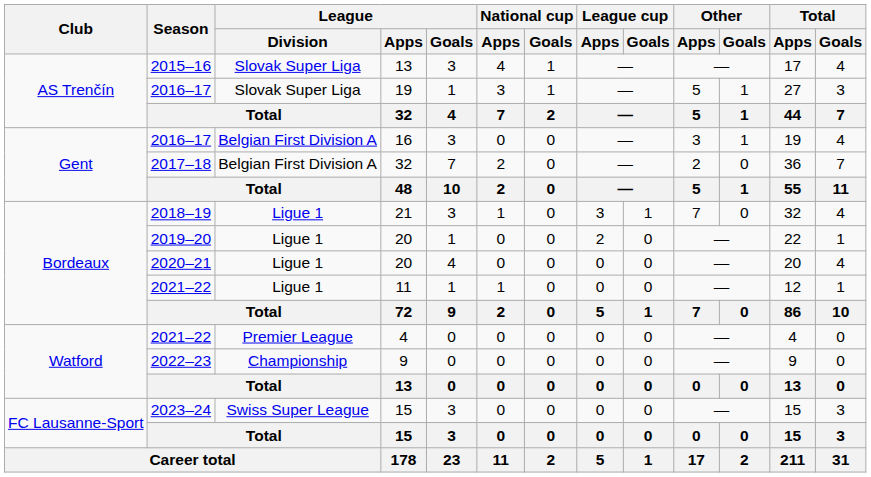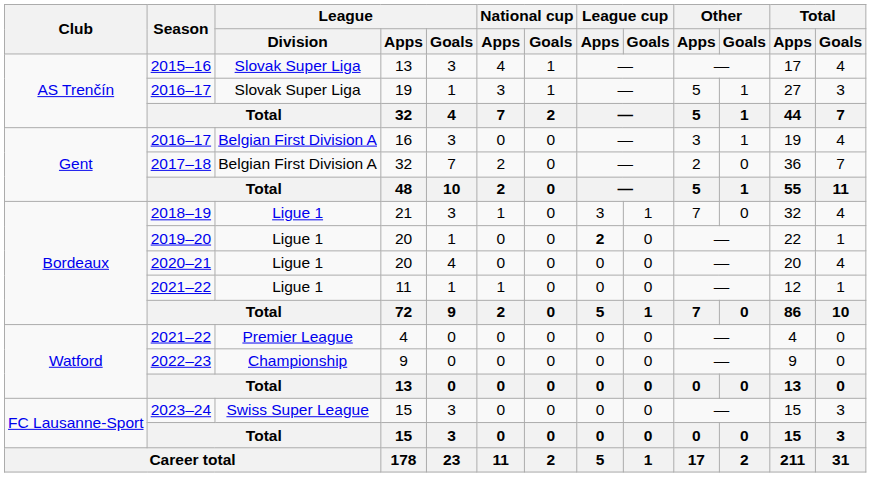(600, 238) normal -> (600, 238) bold
